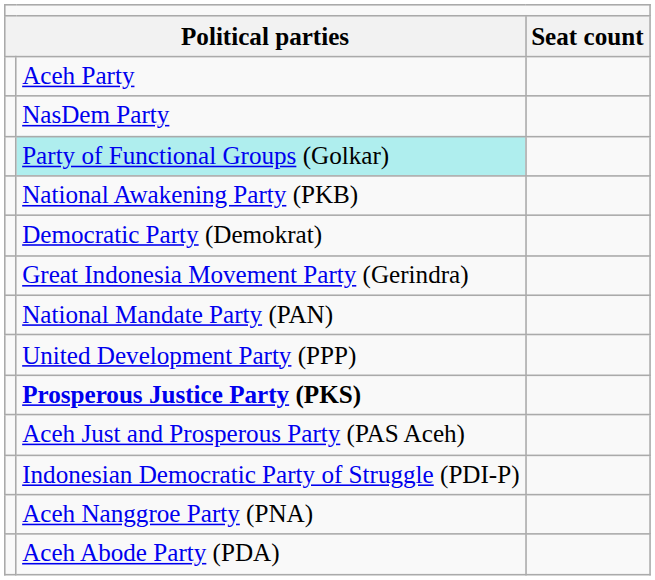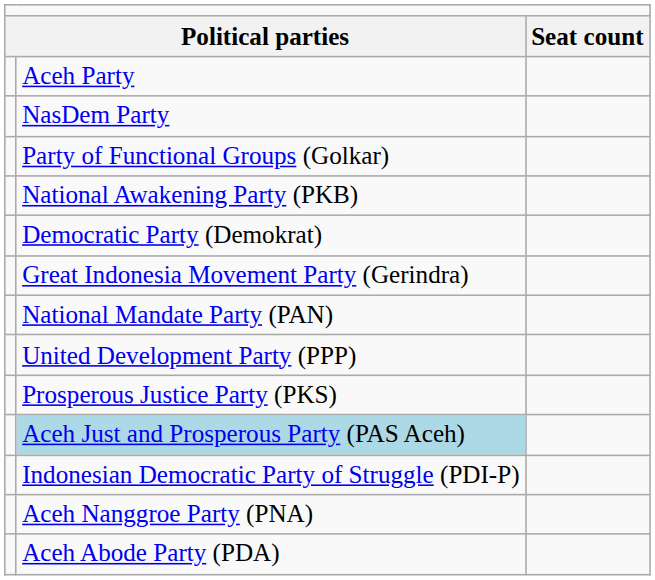(206, 155) paleturquoise background -> (206, 155) no background
(192, 394) bold -> (180, 394) normal
(244, 434) no background -> (244, 434) lightblue background
